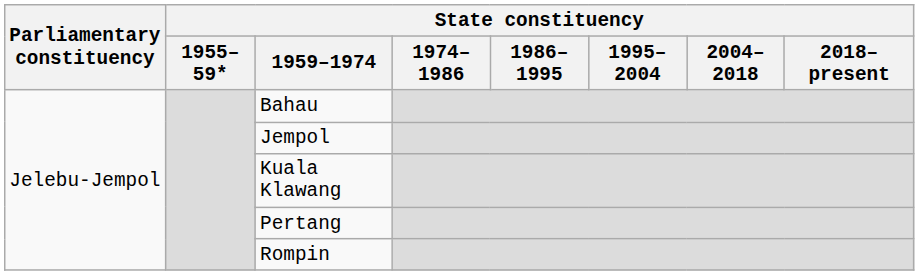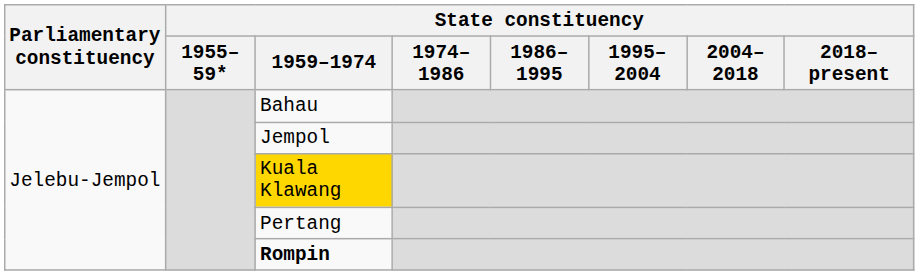(301, 180) no background -> (301, 180) gold background
(295, 255) normal -> (295, 255) bold
